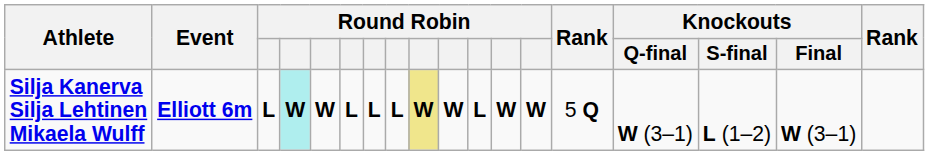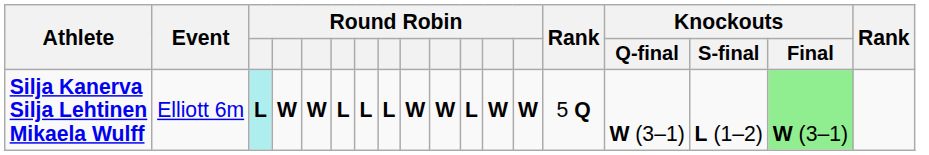(205, 110) bold -> (201, 110) normal
(269, 110) no background -> (261, 110) paleturquoise background
(295, 110) paleturquoise background -> (287, 110) no background
(424, 110) khaki background -> (415, 110) no background
(819, 134) no background -> (810, 134) lightgreen background
